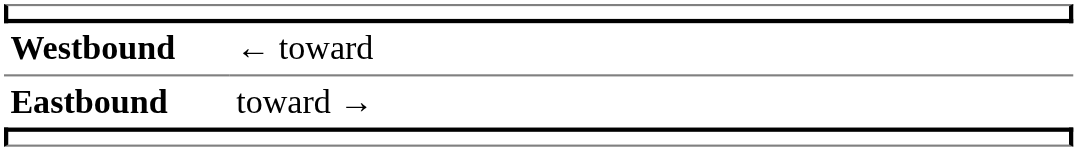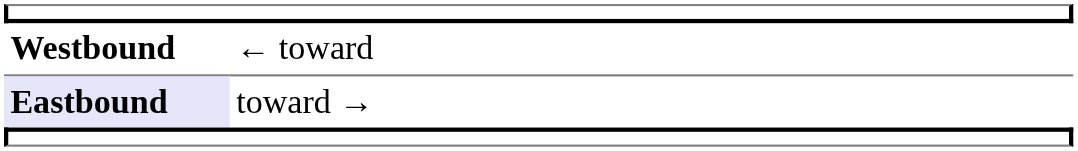(89, 101) no background -> (89, 101) lavender background
